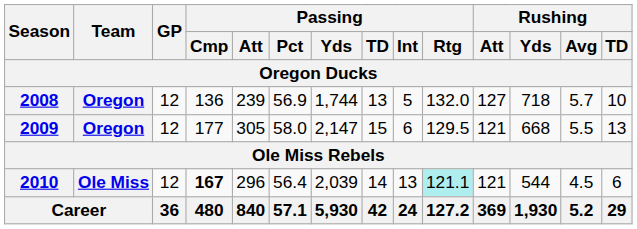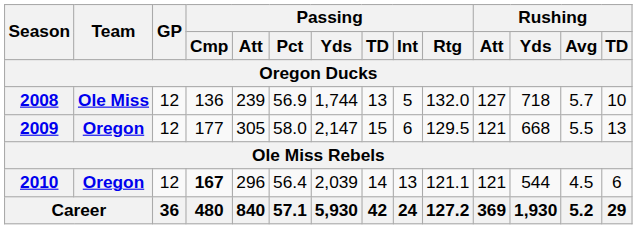(113, 100) Oregon -> (114, 100) Ole Miss
(114, 182) Ole Miss -> (113, 182) Oregon
(448, 182) paleturquoise background -> (448, 182) no background
